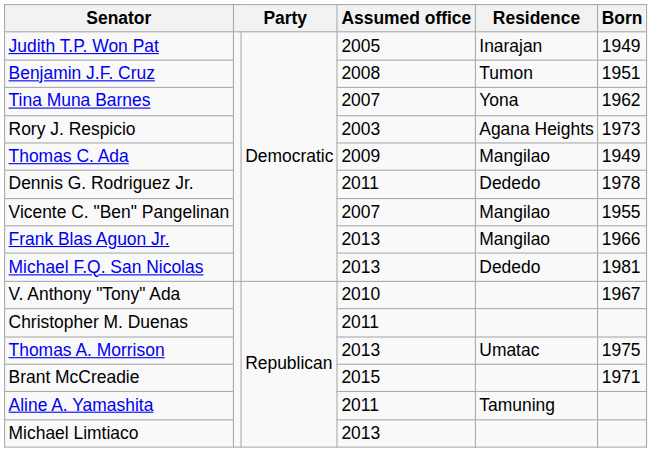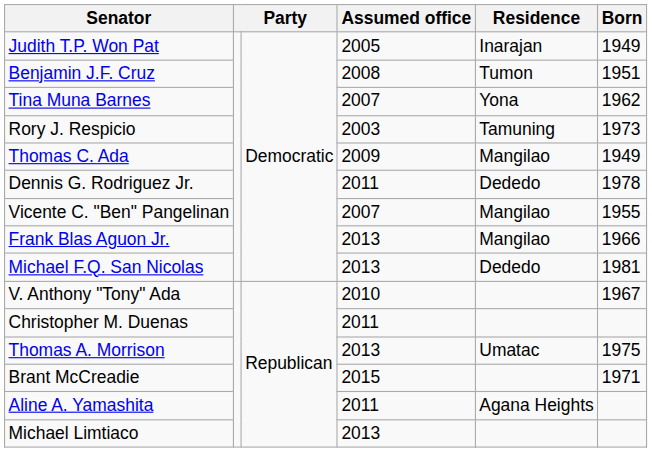(536, 128) Agana Heights -> (517, 128) Tamuning
(517, 405) Tamuning -> (536, 405) Agana Heights
